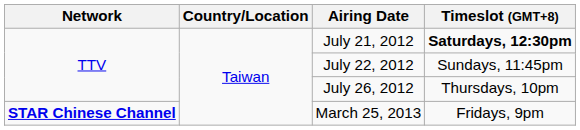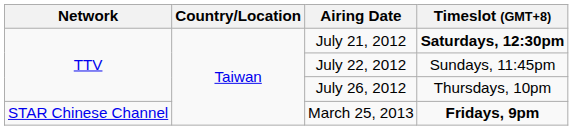(92, 112) bold -> (88, 112) normal
(500, 112) normal -> (493, 112) bold
